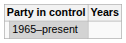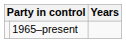(45, 30) lightgrey background -> (45, 30) no background
